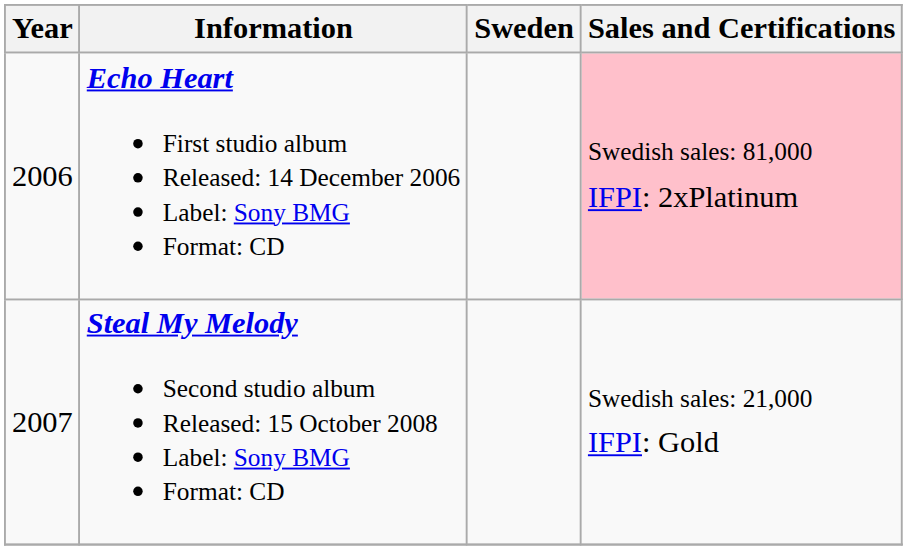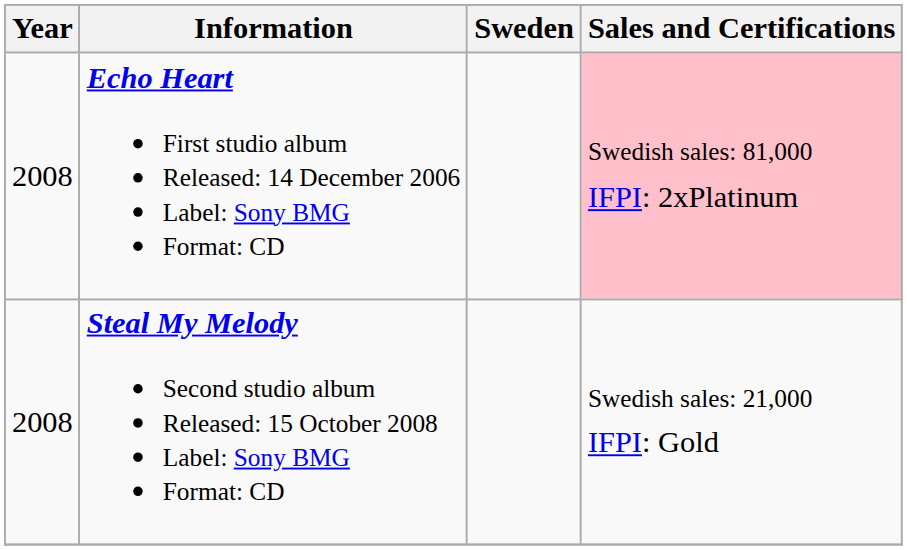(42, 175) 2006 -> (42, 175) 2008
(42, 421) 2007 -> (42, 421) 2008
